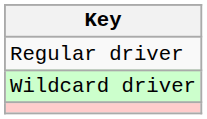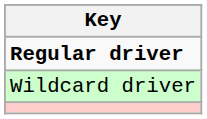(97, 54) normal -> (97, 54) bold
